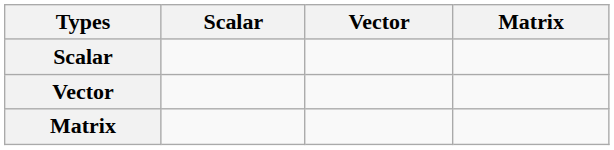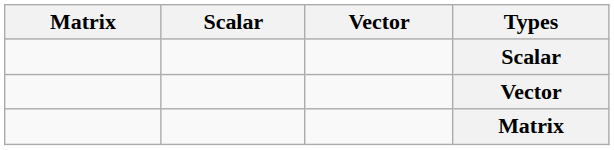columns swapped: (83, 21) <-> (531, 21)
